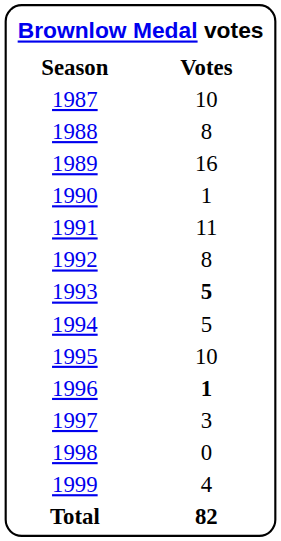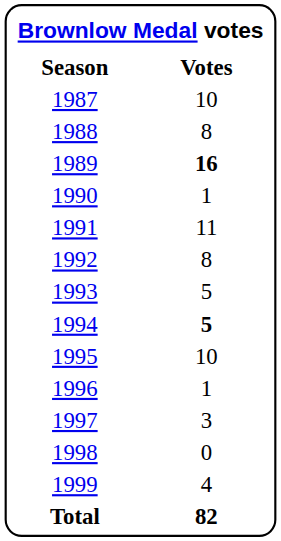(206, 164) normal -> (206, 164) bold
(206, 292) bold -> (206, 292) normal
(206, 324) normal -> (206, 324) bold
(206, 388) bold -> (206, 388) normal
